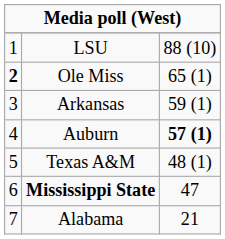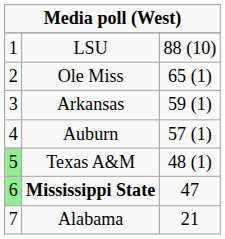(13, 76) bold -> (13, 76) normal
(190, 133) bold -> (190, 133) normal
(13, 162) no background -> (13, 162) lightgreen background
(13, 190) no background -> (13, 190) lightgreen background
